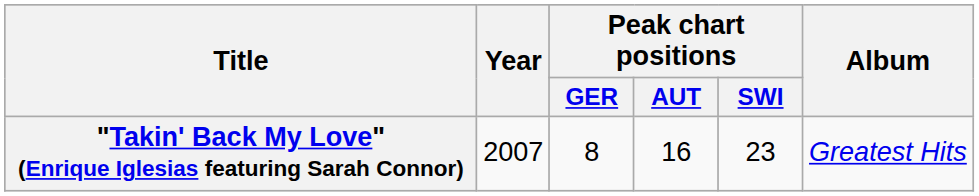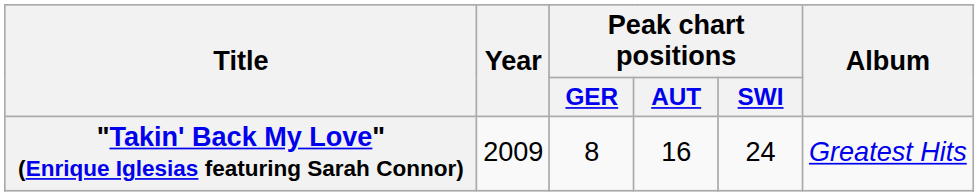(513, 152) 2007 -> (513, 152) 2009
(761, 152) 23 -> (761, 152) 24
